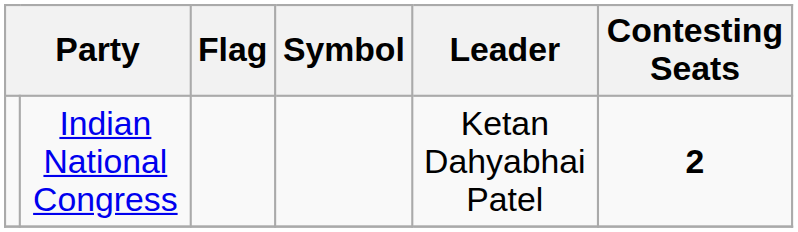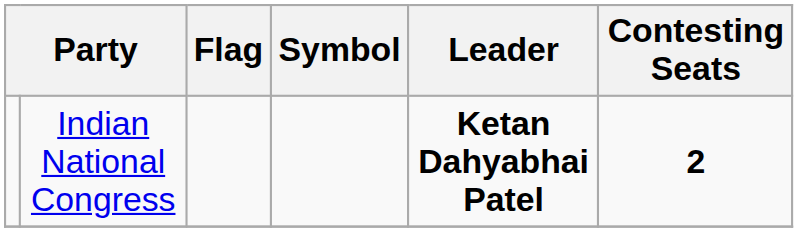(505, 160) normal -> (504, 160) bold
